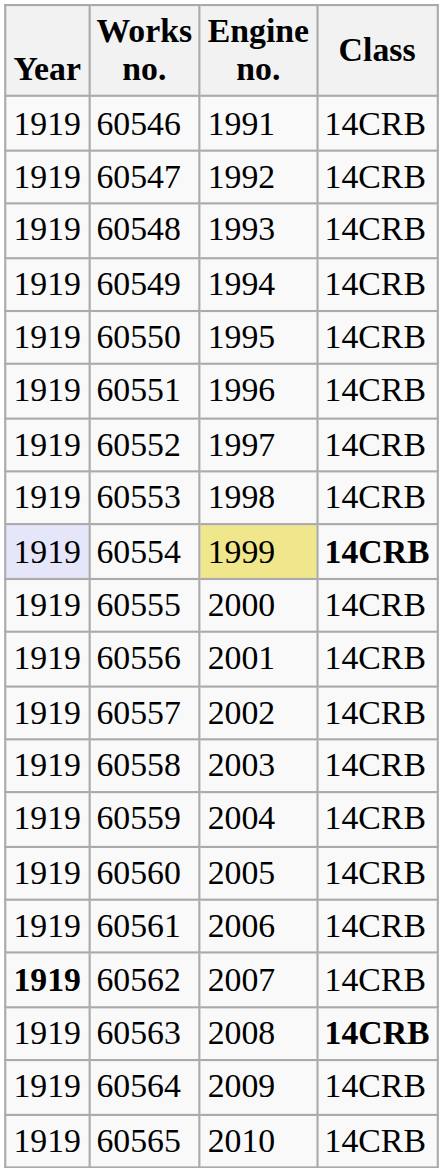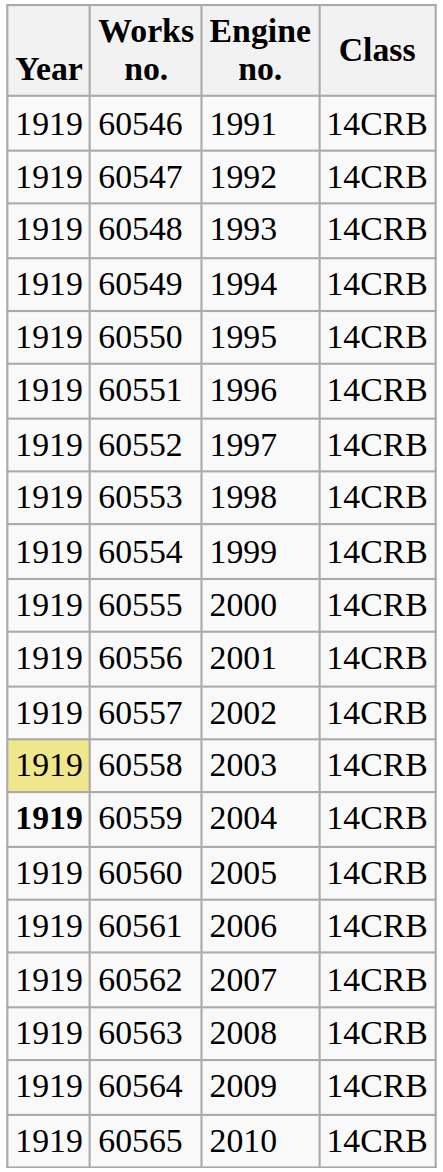(47, 551) lavender background -> (49, 551) no background
(241, 551) khaki background -> (243, 551) no background
(377, 551) bold -> (377, 551) normal
(47, 765) no background -> (49, 765) khaki background
(47, 818) normal -> (49, 818) bold
(47, 979) bold -> (49, 979) normal
(377, 1032) bold -> (377, 1032) normal
